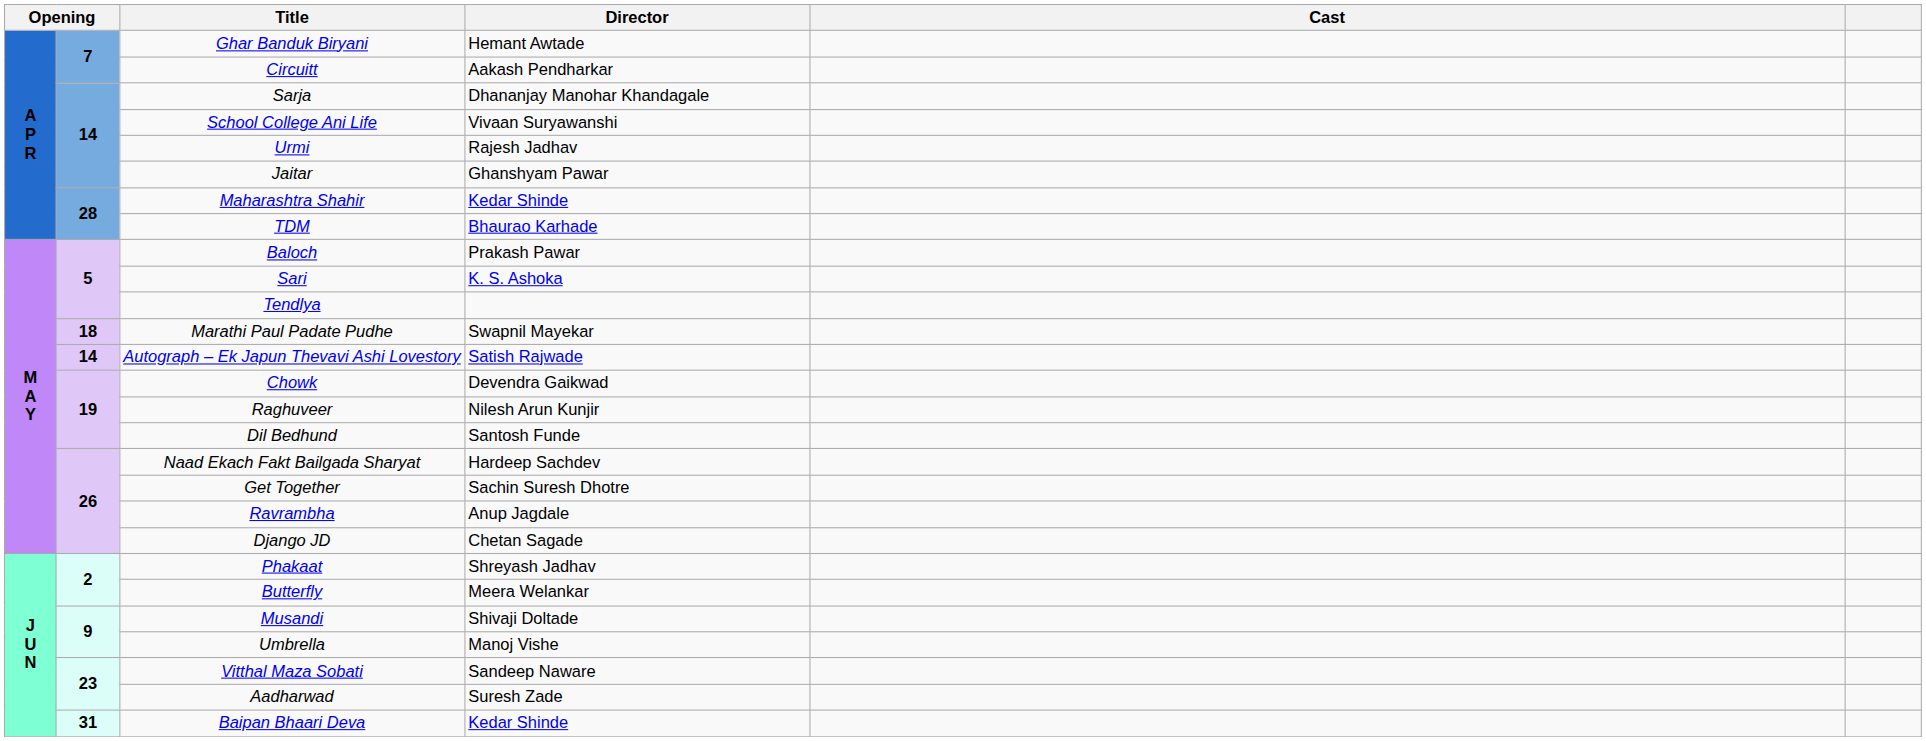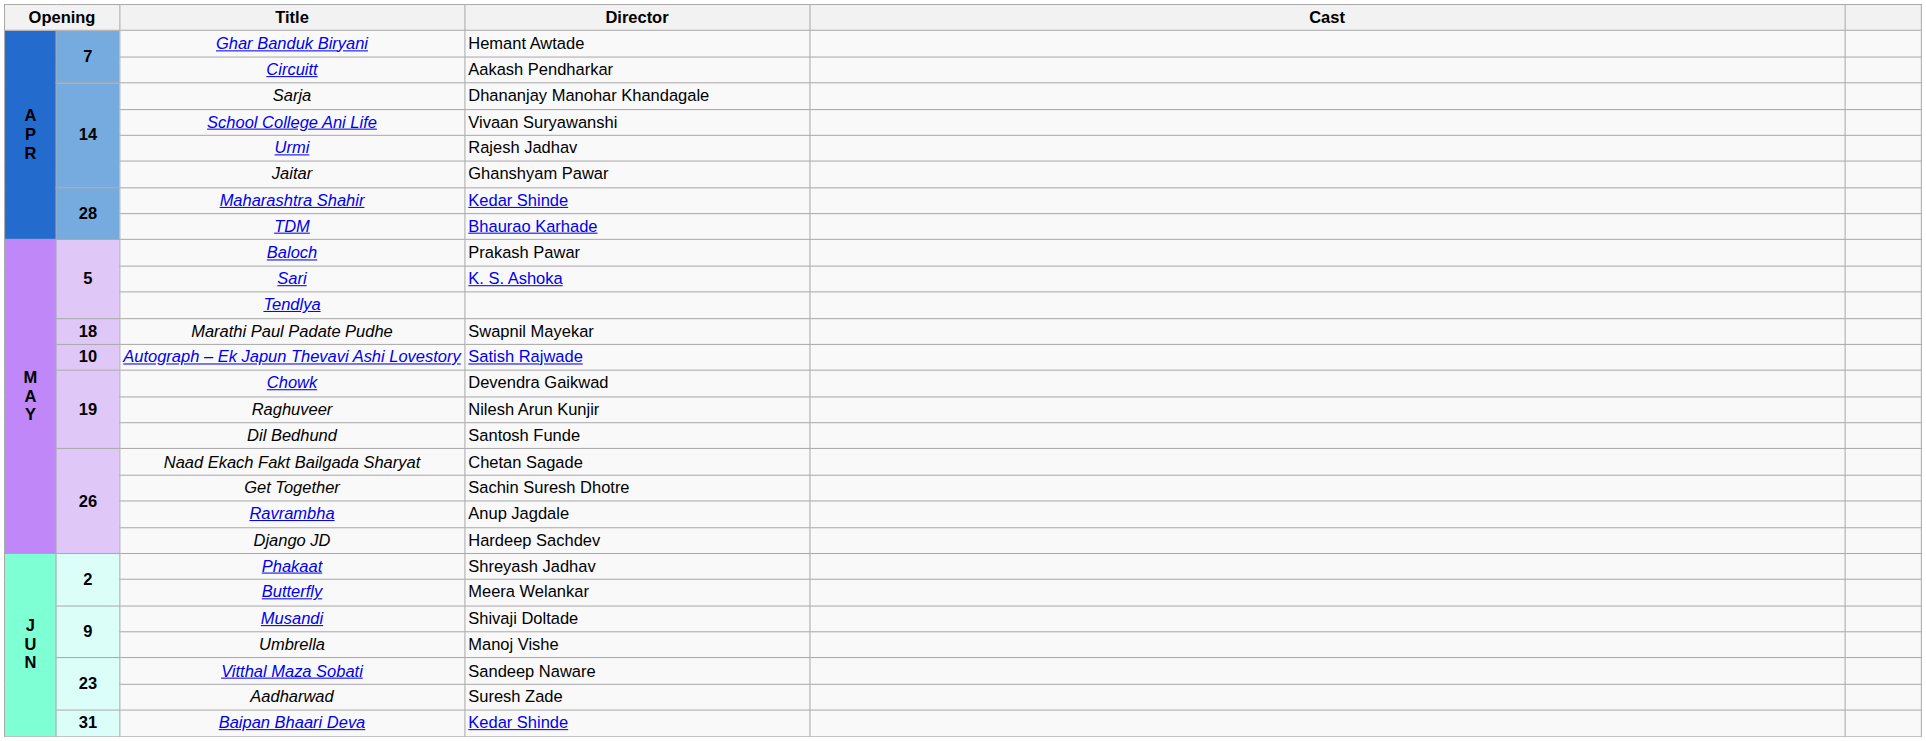(88, 357) 14 -> (88, 357) 10
(534, 461) Hardeep Sachdev -> (526, 461) Chetan Sagade
(526, 540) Chetan Sagade -> (534, 540) Hardeep Sachdev
